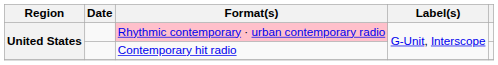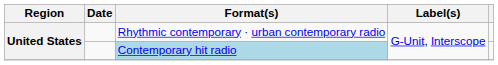(252, 32) pink background -> (252, 32) no background
(177, 50) no background -> (177, 50) lightblue background
